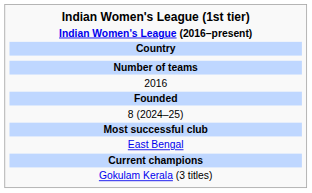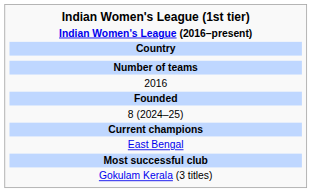(156, 130) Most successful club -> (156, 130) Current champions
(156, 161) Current champions -> (156, 161) Most successful club
